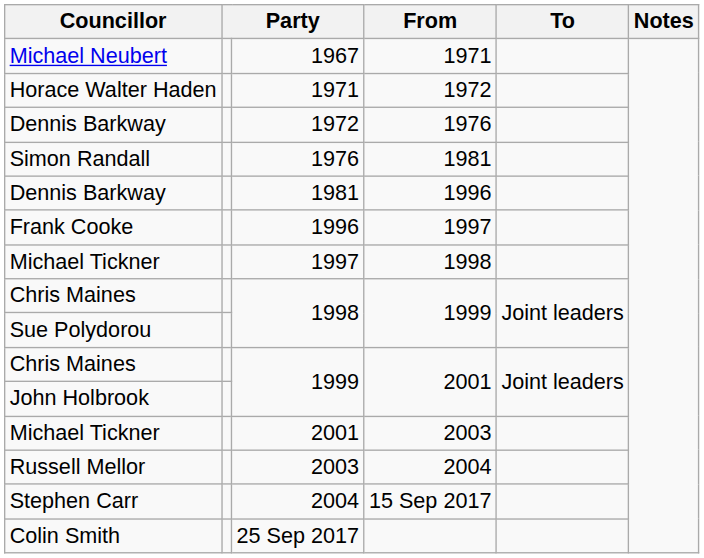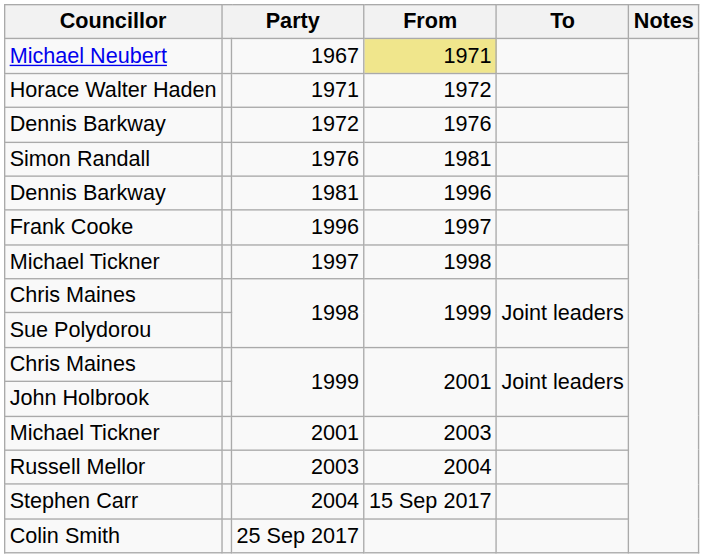(467, 55) no background -> (467, 55) khaki background
